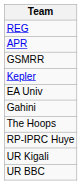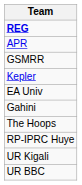(18, 28) normal -> (18, 28) bold
